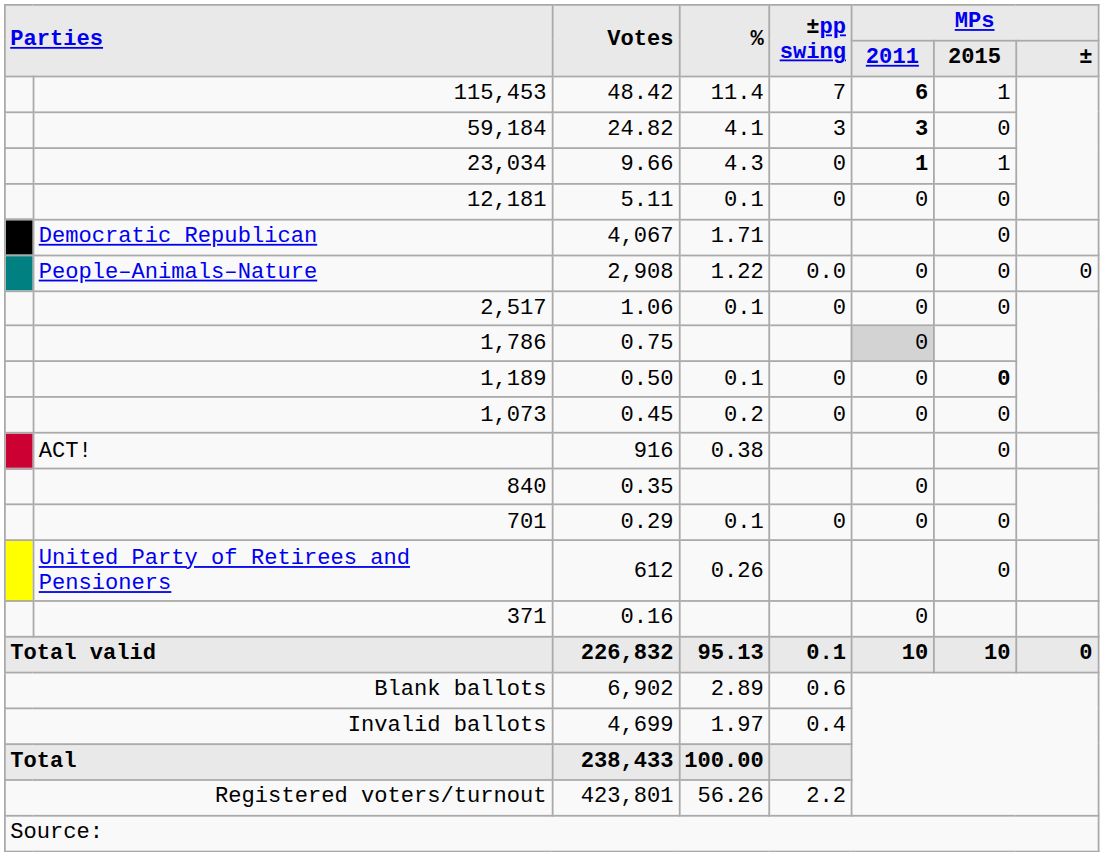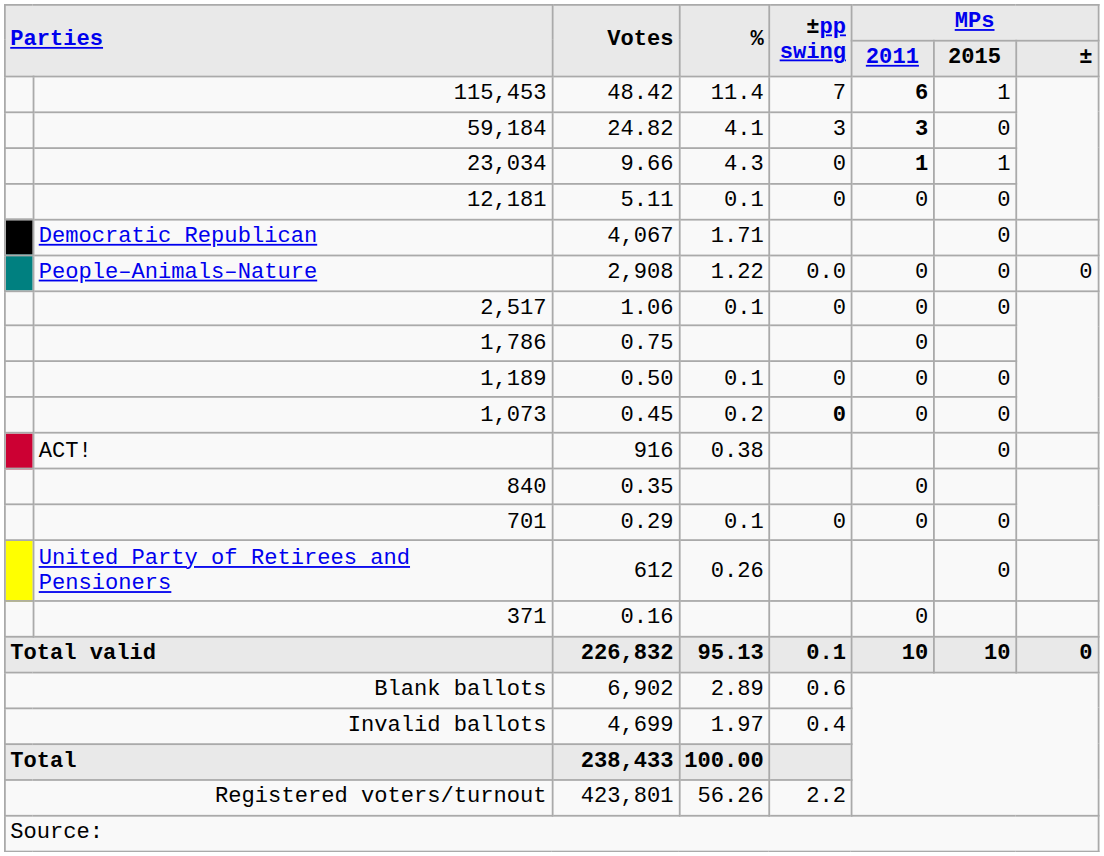(922, 344) lightgrey background -> (922, 344) no background
(1004, 380) bold -> (1004, 380) normal
(839, 416) normal -> (839, 416) bold
